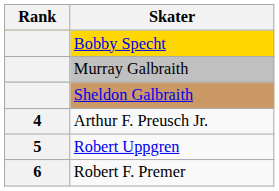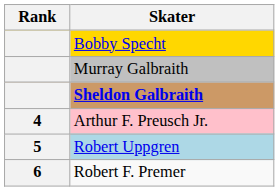(133, 95) normal -> (138, 95) bold
(141, 120) no background -> (141, 120) pink background
(127, 146) no background -> (127, 146) lightblue background
